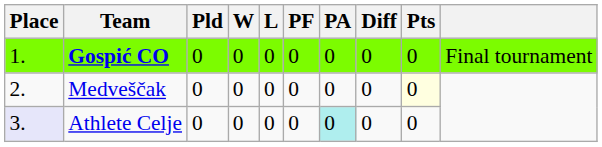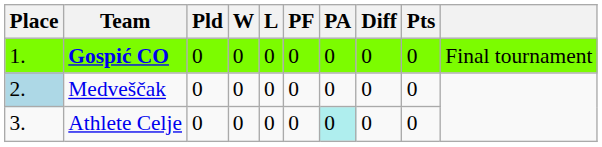(18, 89) no background -> (18, 89) lightblue background
(412, 89) lightyellow background -> (412, 89) no background
(18, 123) lavender background -> (18, 123) no background
